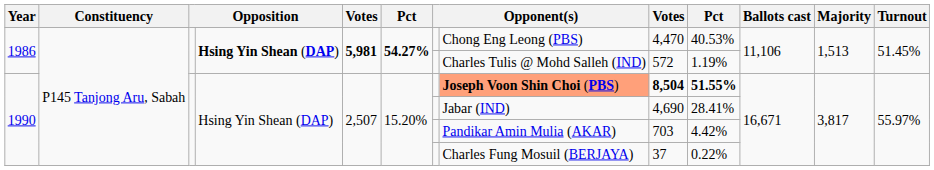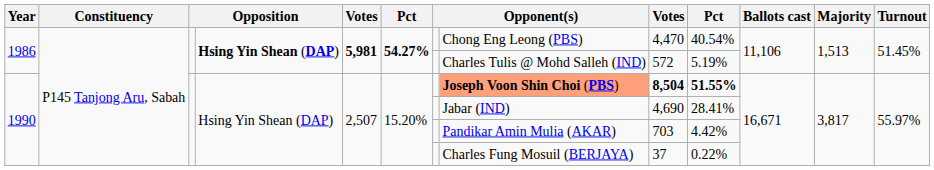(713, 39) 40.53% -> (713, 39) 40.54%
(709, 62) 1.19% -> (709, 62) 5.19%
